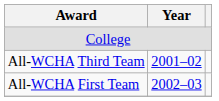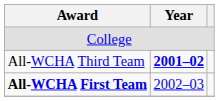(176, 61) normal -> (179, 61) bold
(74, 84) normal -> (77, 84) bold
